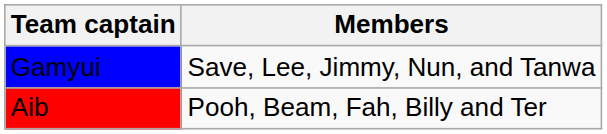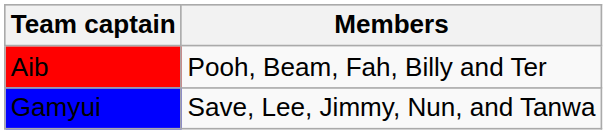rows swapped: (30, 107) <-> (56, 66)
